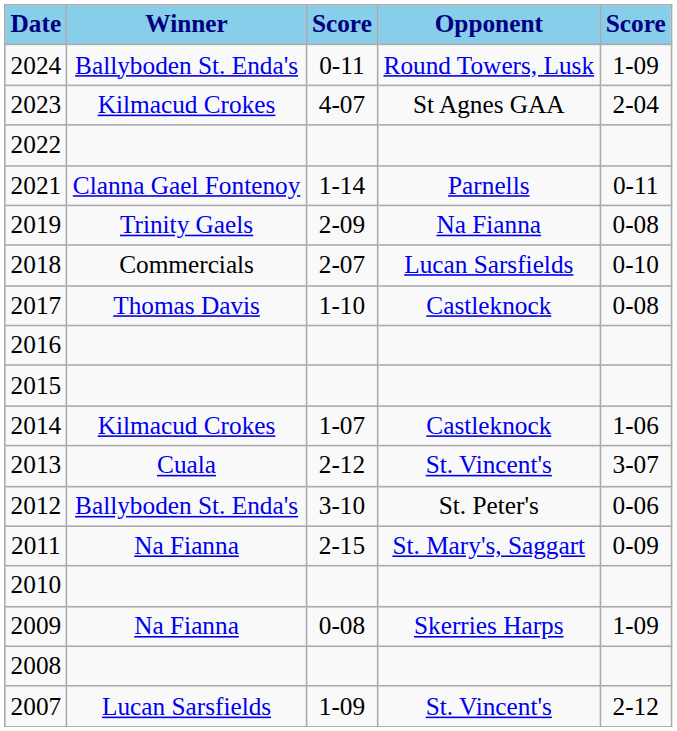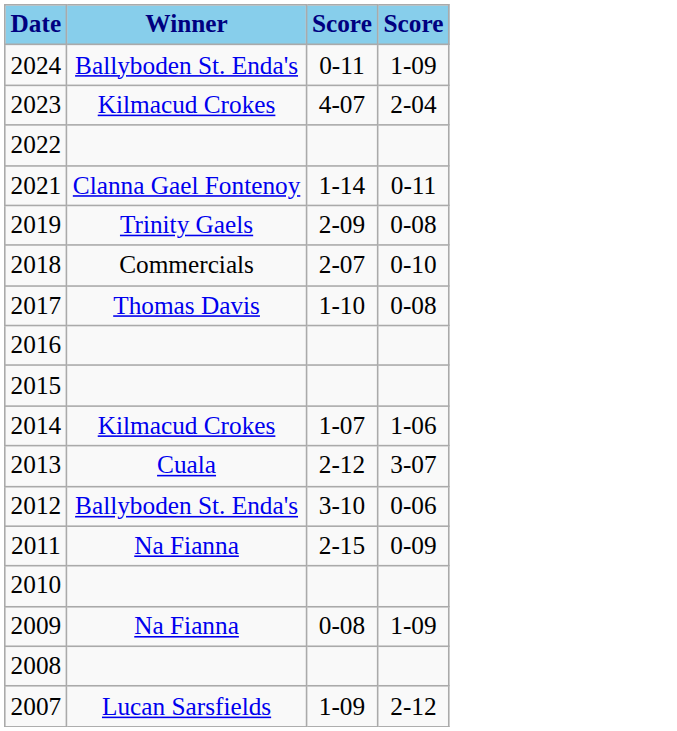- column: (489, 24)
